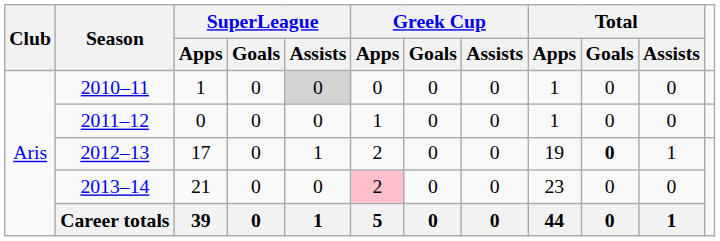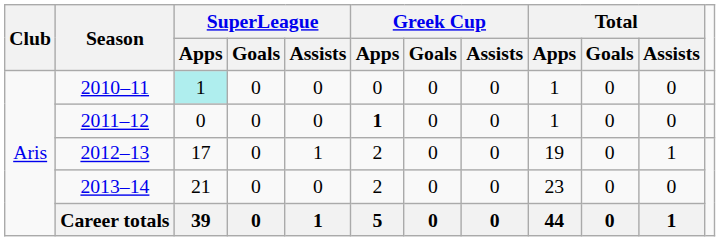(201, 87) no background -> (201, 87) paleturquoise background
(318, 87) lightgrey background -> (318, 87) no background
(378, 120) normal -> (378, 120) bold
(610, 153) bold -> (610, 153) normal
(378, 186) pink background -> (378, 186) no background
